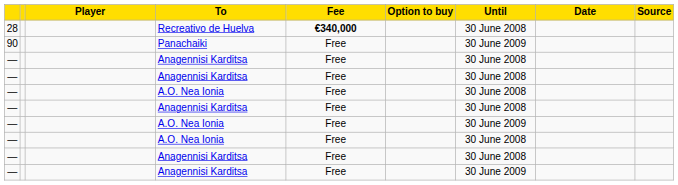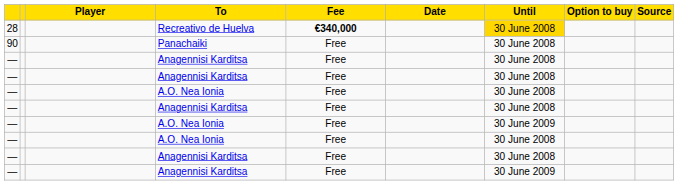columns swapped: (585, 12) <-> (420, 12)
(496, 28) no background -> (525, 28) gold background
(496, 44) 30 June 2009 -> (525, 44) 30 June 2008
